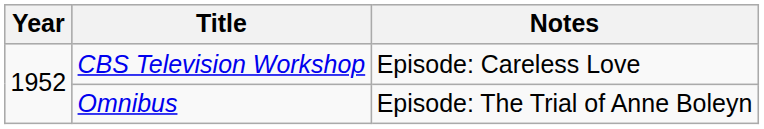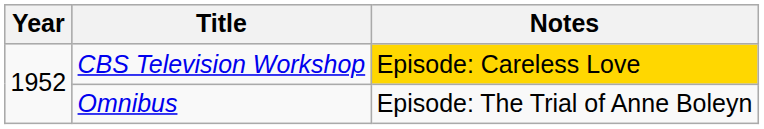(509, 63) no background -> (509, 63) gold background
